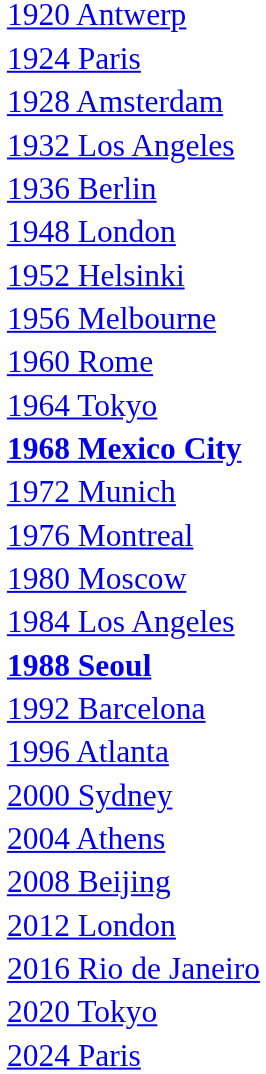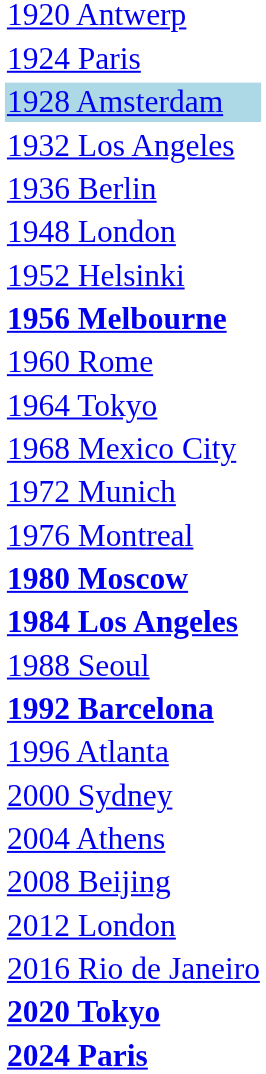(115, 101) no background -> (115, 101) lightblue background
(112, 318) normal -> (117, 318) bold
(124, 448) bold -> (122, 448) normal
(97, 578) normal -> (98, 578) bold
(121, 621) normal -> (122, 621) bold
(79, 665) bold -> (78, 665) normal
(106, 708) normal -> (110, 708) bold
(82, 1011) normal -> (84, 1011) bold
(74, 1055) normal -> (77, 1055) bold
